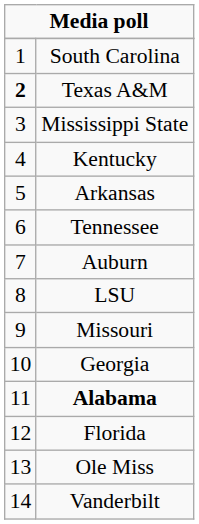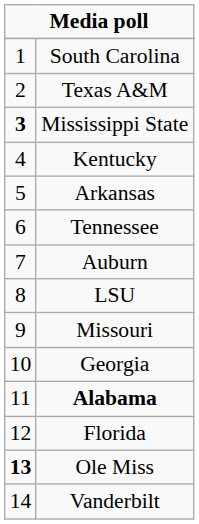(20, 90) bold -> (20, 90) normal
(20, 124) normal -> (20, 124) bold
(20, 466) normal -> (20, 466) bold
